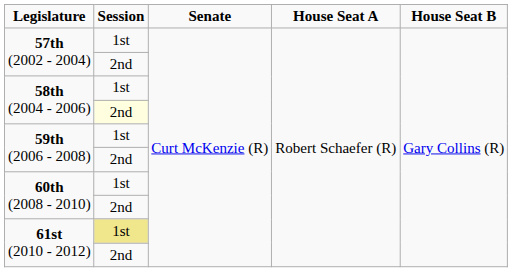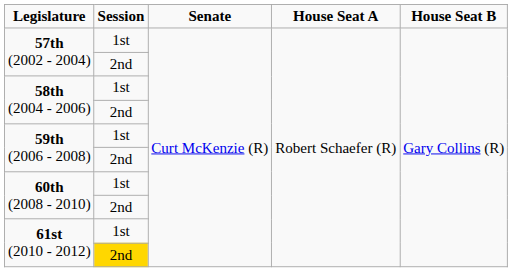(121, 111) lightyellow background -> (121, 111) no background
(121, 231) khaki background -> (121, 231) no background
(121, 254) no background -> (121, 254) gold background
